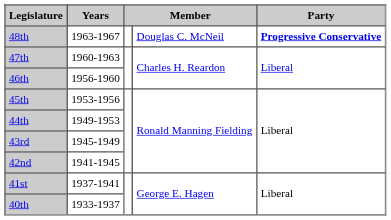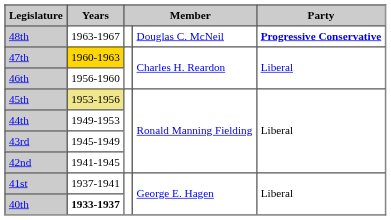(95, 57) no background -> (95, 57) gold background
(95, 99) no background -> (95, 99) khaki background
(95, 204) normal -> (95, 204) bold
